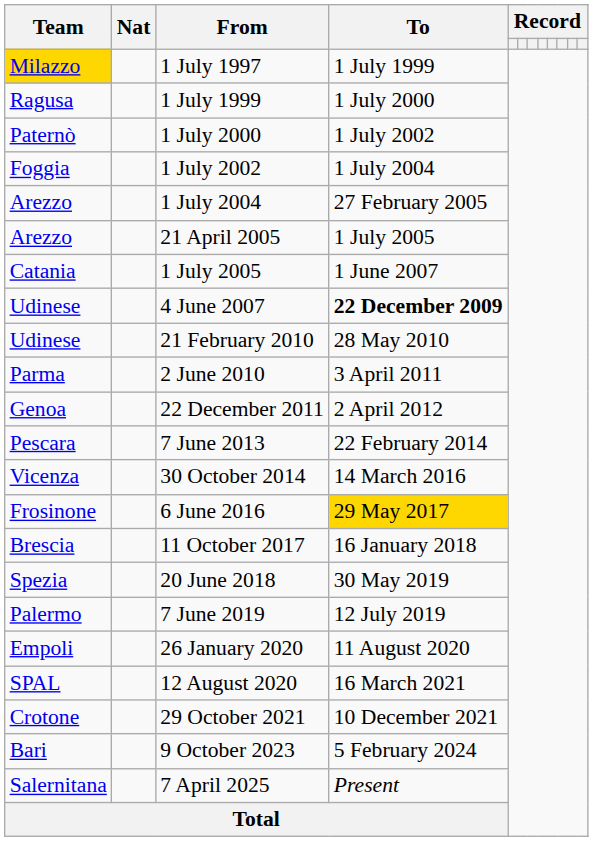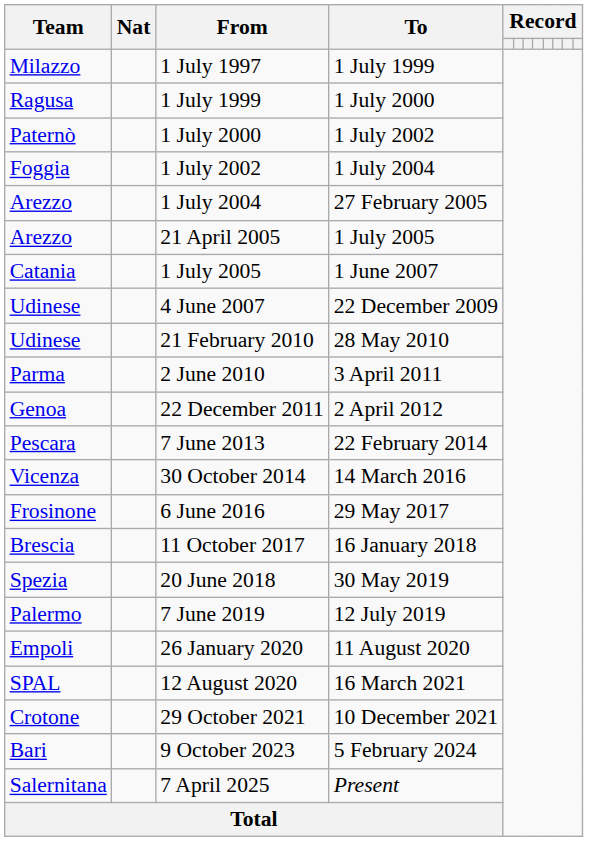(45, 65) gold background -> (45, 65) no background
(418, 305) bold -> (416, 305) normal
(391, 511) gold background -> (391, 511) no background
